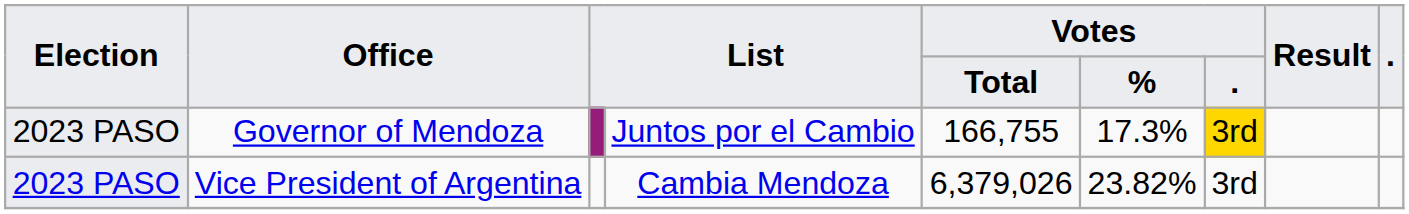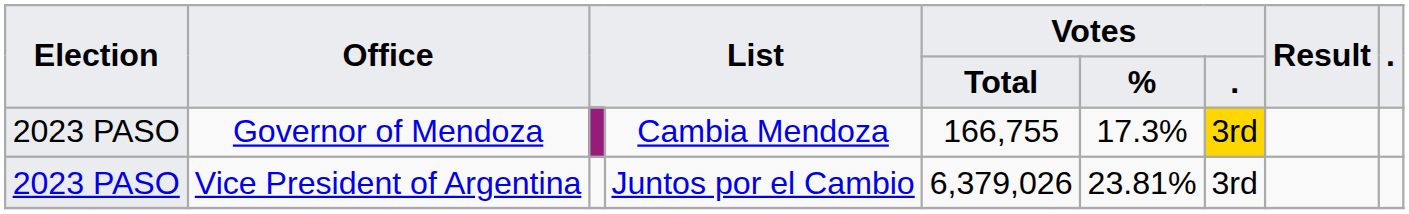(763, 132) Juntos por el Cambio -> (763, 132) Cambia Mendoza
(763, 183) Cambia Mendoza -> (763, 183) Juntos por el Cambio
(1142, 183) 23.82% -> (1142, 183) 23.81%
